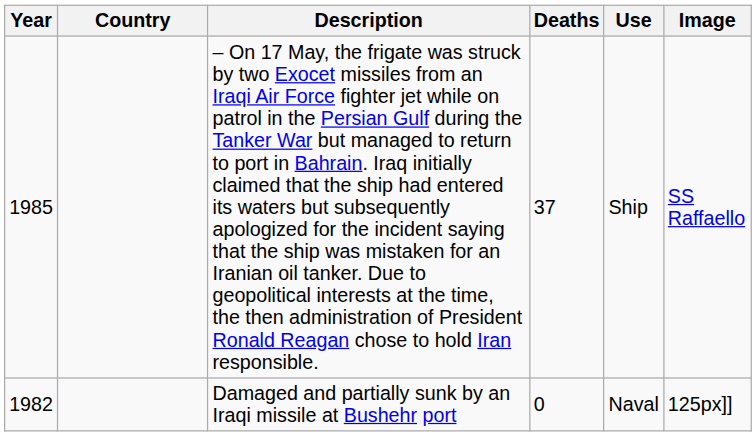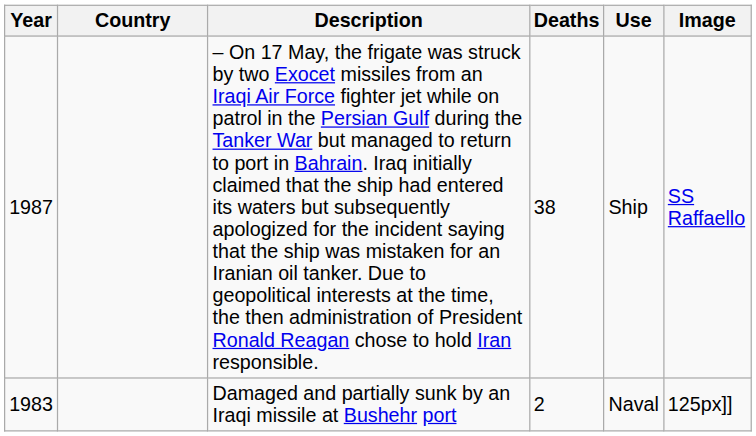(31, 206) 1985 -> (31, 206) 1987
(545, 206) 37 -> (545, 206) 38
(31, 404) 1982 -> (31, 404) 1983
(539, 404) 0 -> (539, 404) 2
